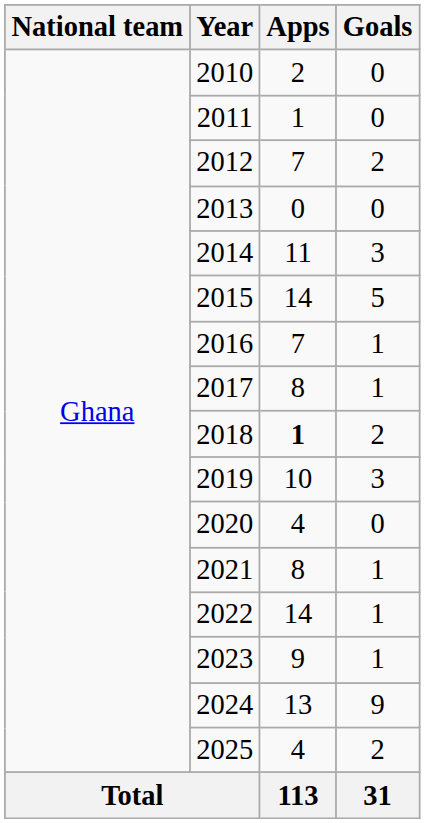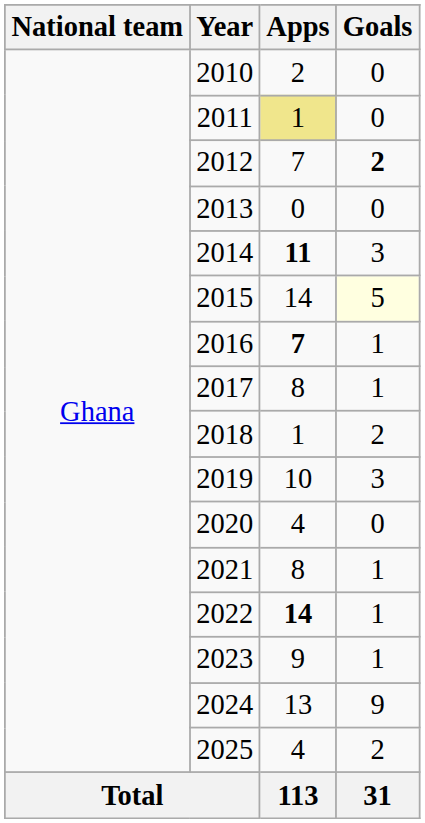(298, 117) no background -> (298, 117) khaki background
(378, 162) normal -> (378, 162) bold
(298, 252) normal -> (298, 252) bold
(378, 298) no background -> (378, 298) lightyellow background
(298, 343) normal -> (298, 343) bold
(298, 433) bold -> (298, 433) normal
(298, 614) normal -> (298, 614) bold
